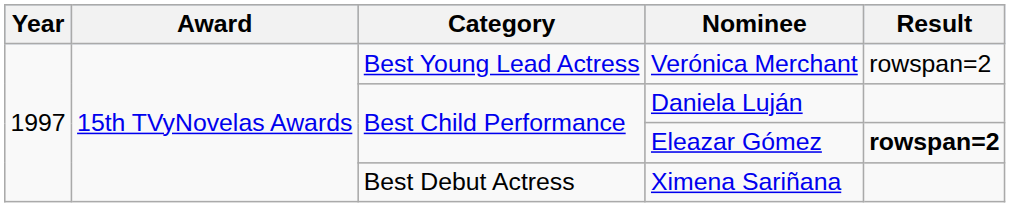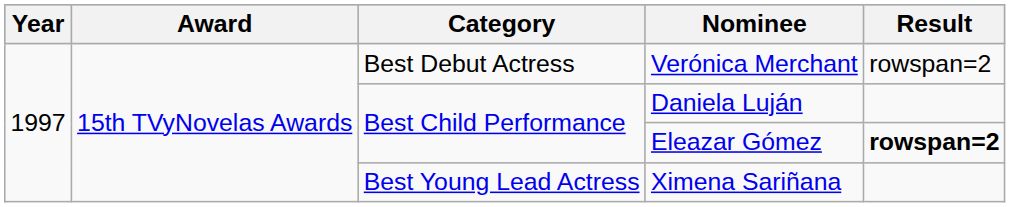(502, 63) Best Young Lead Actress -> (469, 63) Best Debut Actress
(469, 181) Best Debut Actress -> (502, 181) Best Young Lead Actress
